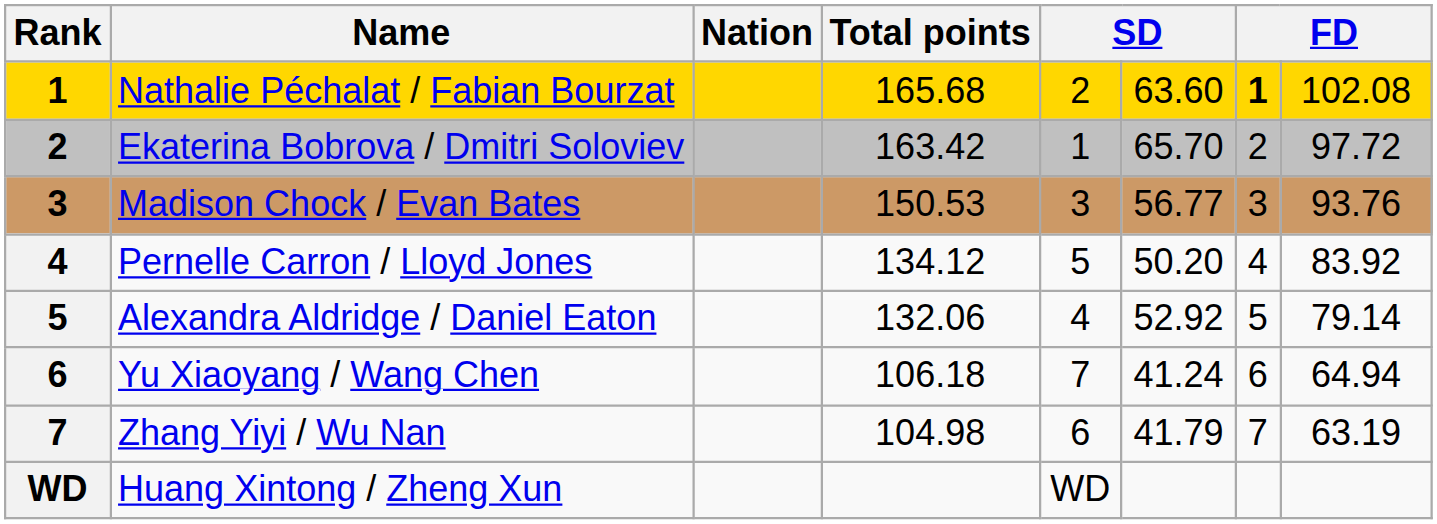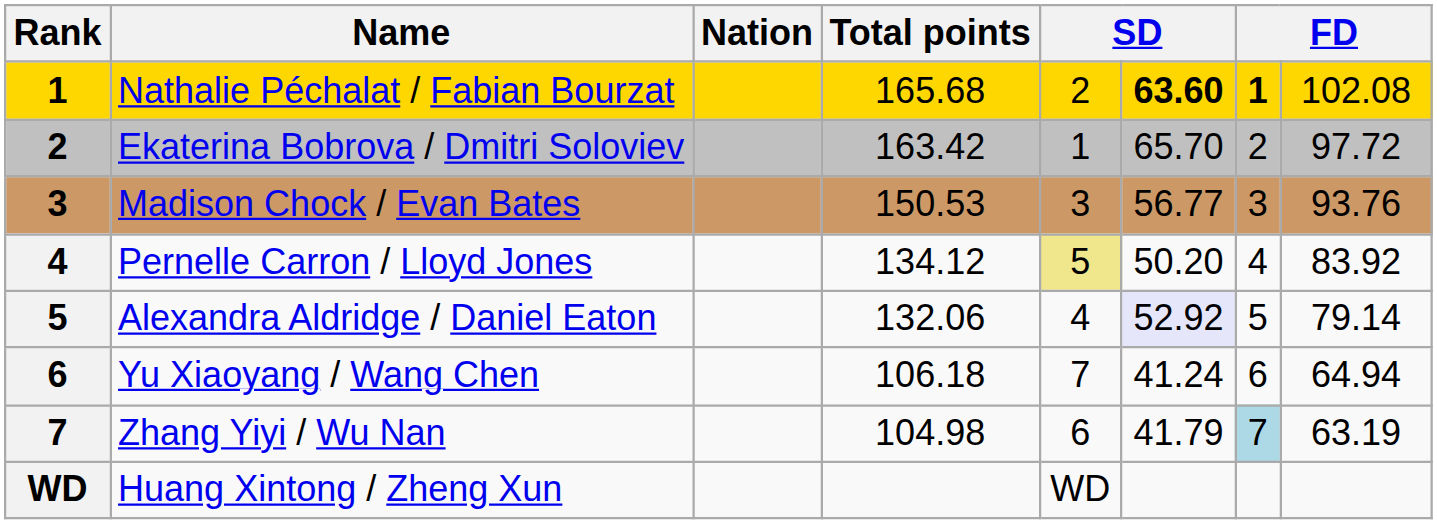(1178, 90) normal -> (1178, 90) bold
(1080, 261) no background -> (1080, 261) khaki background
(1178, 318) no background -> (1178, 318) lavender background
(1258, 432) no background -> (1258, 432) lightblue background
